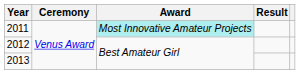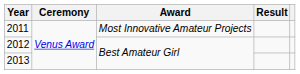(175, 28) paleturquoise background -> (175, 28) no background
